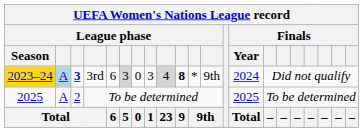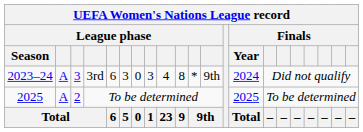(30, 76) gold background -> (30, 76) no background
(63, 76) lightblue background -> (63, 76) no background
(77, 76) bold -> (77, 76) normal
(125, 76) lightgrey background -> (125, 76) no background
(166, 76) lightgrey background -> (166, 76) no background
(182, 76) bold -> (182, 76) normal
